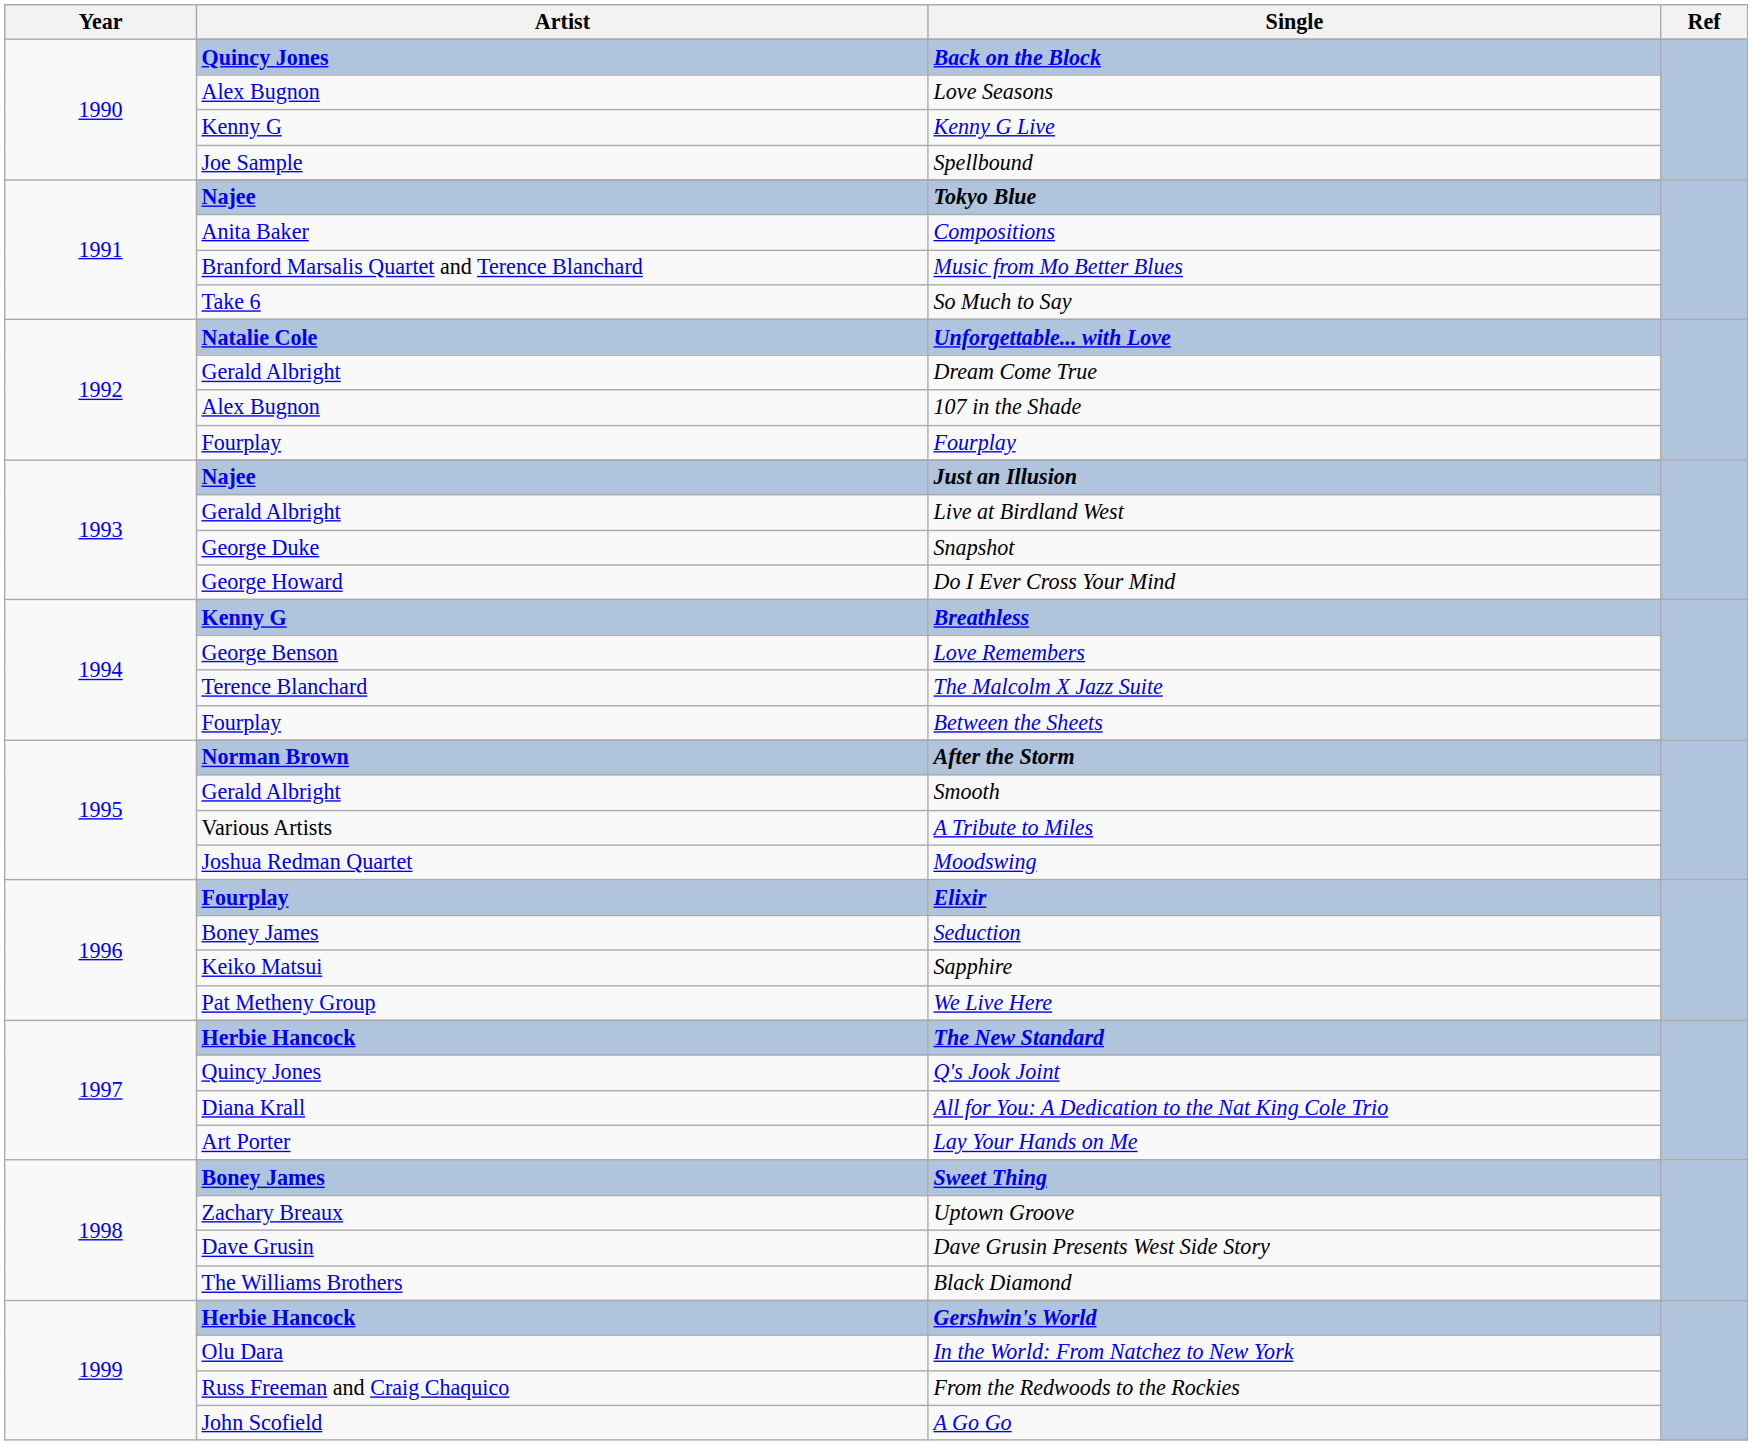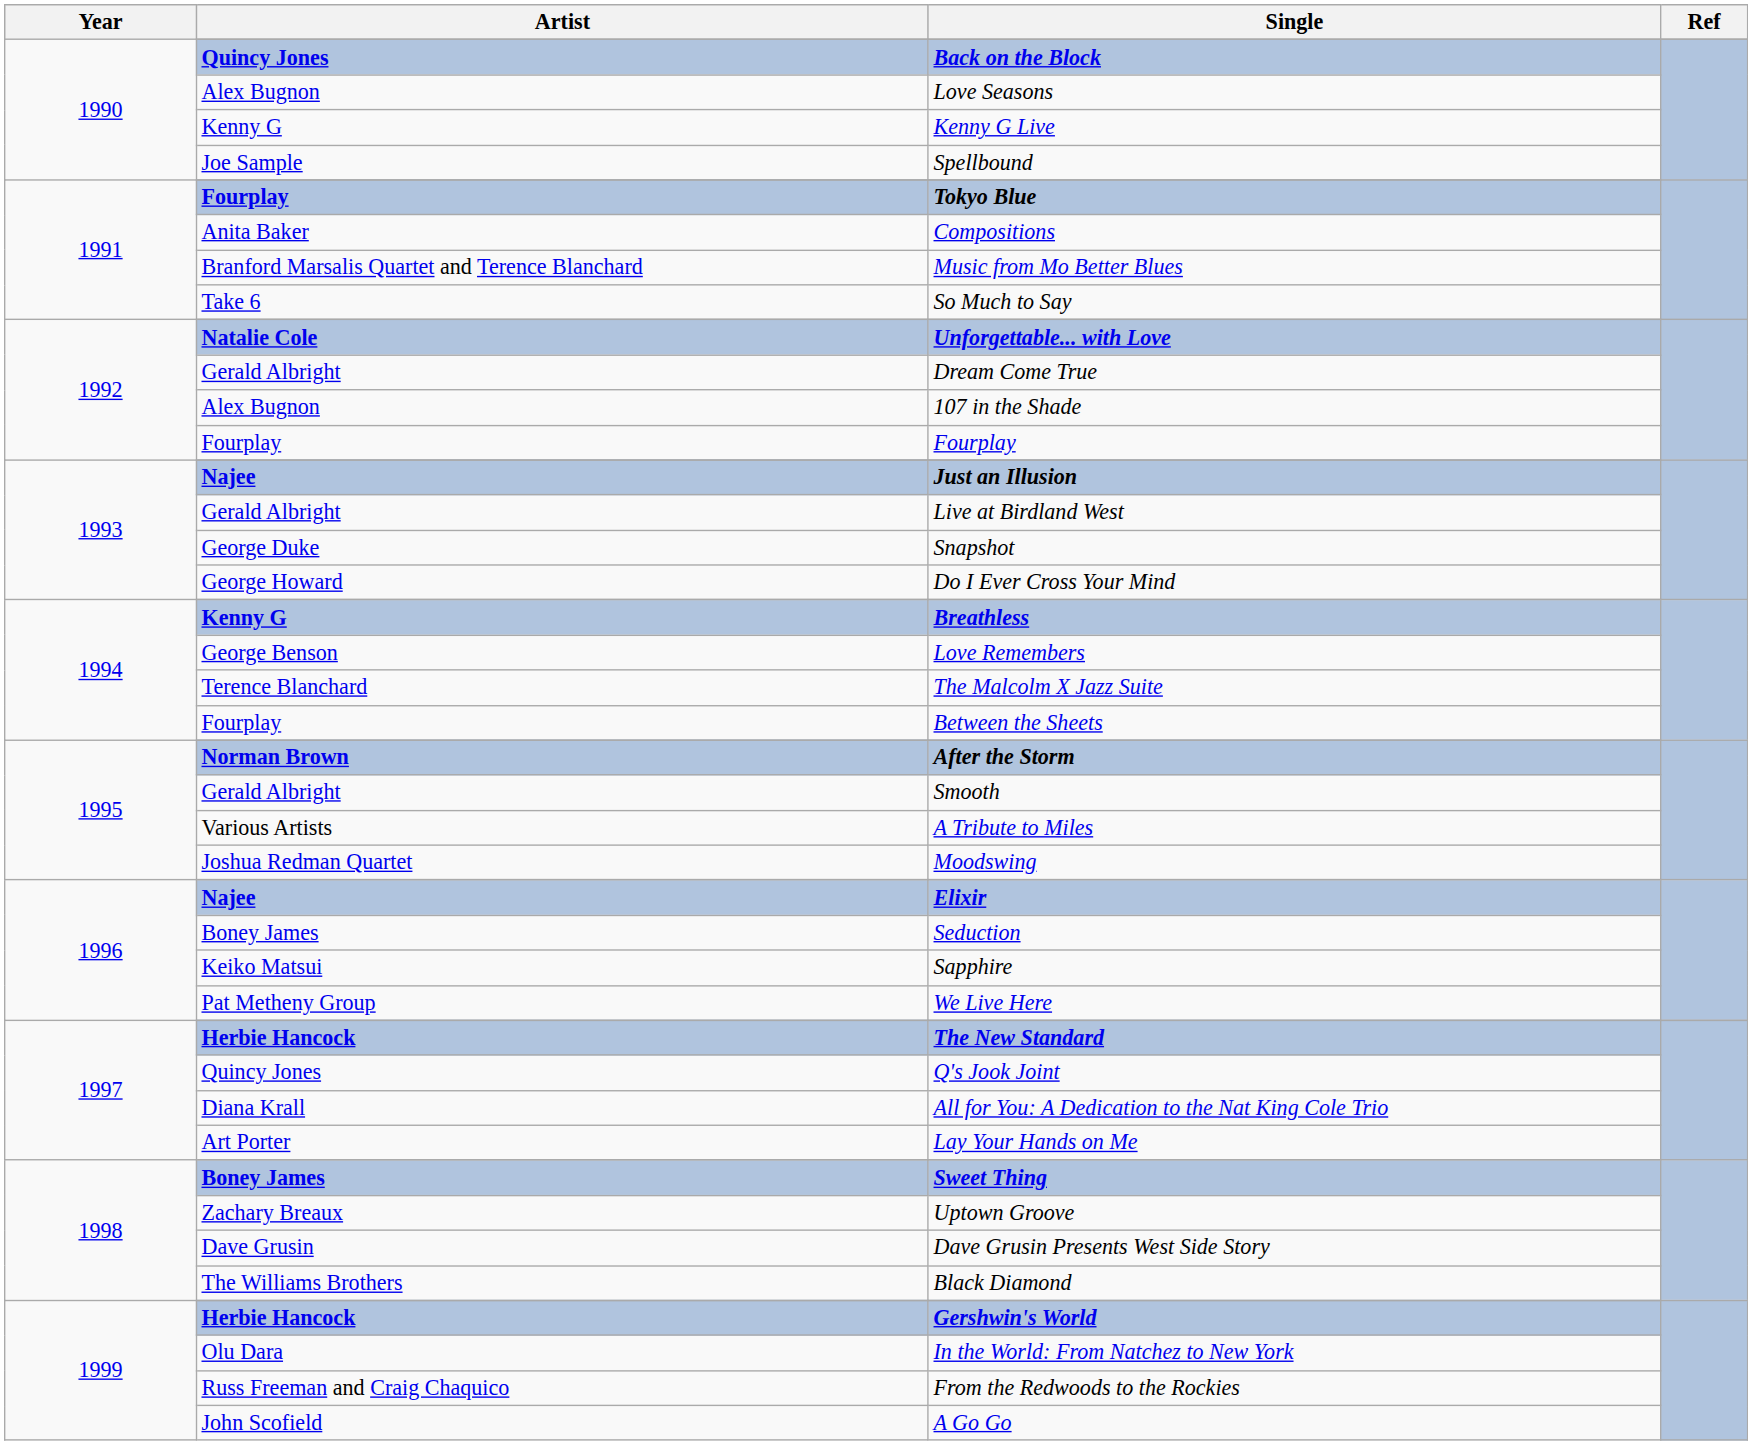(228, 197) Najee -> (245, 197) Fourplay
(245, 897) Fourplay -> (228, 897) Najee
